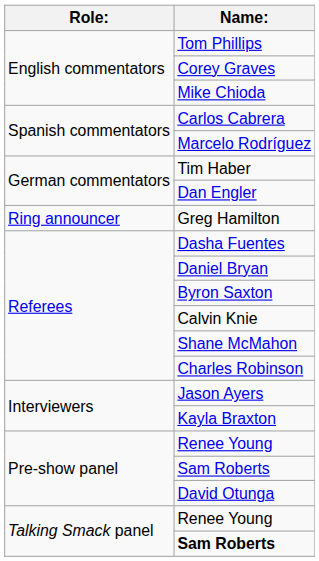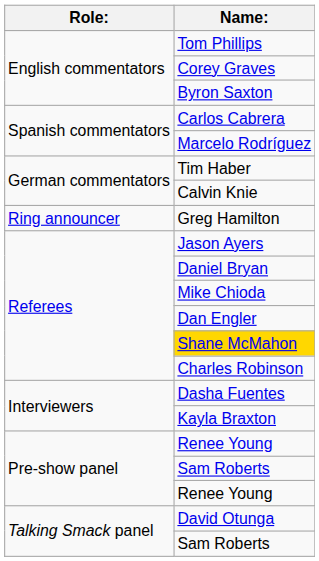(221, 93) Mike Chioda -> (225, 93) Byron Saxton
(217, 193) Dan Engler -> (217, 193) Calvin Knie
(231, 243) Dasha Fuentes -> (220, 243) Jason Ayers
(225, 293) Byron Saxton -> (221, 293) Mike Chioda
(217, 318) Calvin Knie -> (217, 318) Dan Engler
(237, 343) no background -> (237, 343) gold background
(220, 393) Jason Ayers -> (231, 393) Dasha Fuentes
(226, 493) David Otunga -> (225, 493) Renee Young
(225, 518) Renee Young -> (226, 518) David Otunga
(226, 543) bold -> (224, 543) normal
